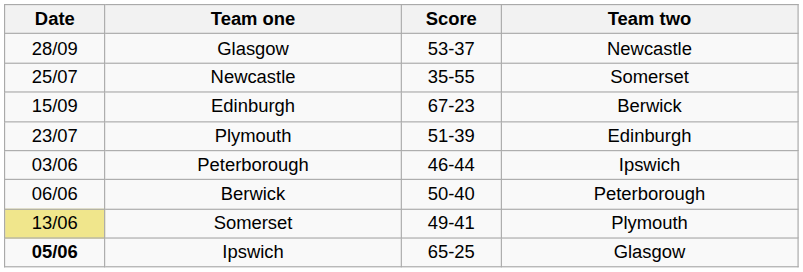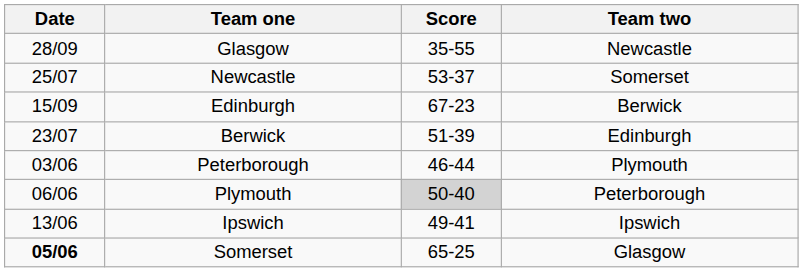(451, 48) 53-37 -> (451, 48) 35-55
(451, 77) 35-55 -> (451, 77) 53-37
(253, 135) Plymouth -> (253, 135) Berwick
(650, 164) Ipswich -> (650, 164) Plymouth
(253, 194) Berwick -> (253, 194) Plymouth
(451, 194) no background -> (451, 194) lightgrey background
(55, 223) khaki background -> (55, 223) no background
(253, 223) Somerset -> (253, 223) Ipswich
(650, 223) Plymouth -> (650, 223) Ipswich
(253, 252) Ipswich -> (253, 252) Somerset
